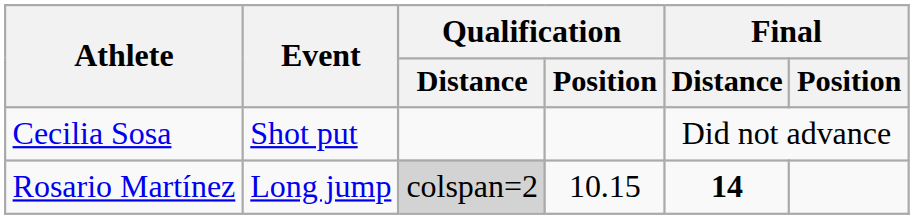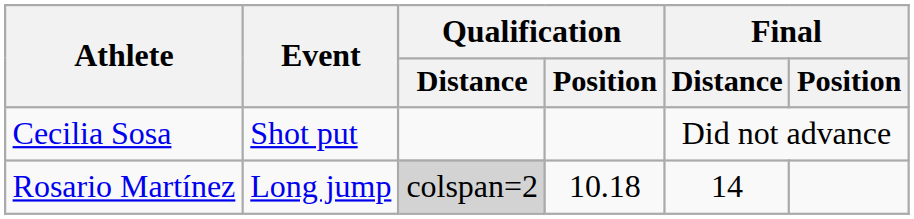(605, 186) 10.15 -> (605, 186) 10.18
(727, 186) bold -> (727, 186) normal
